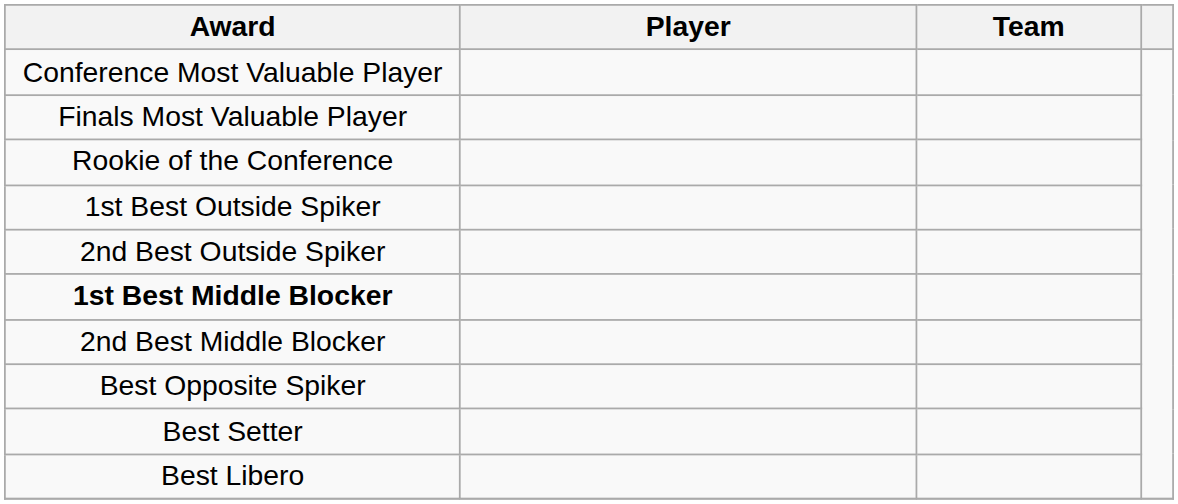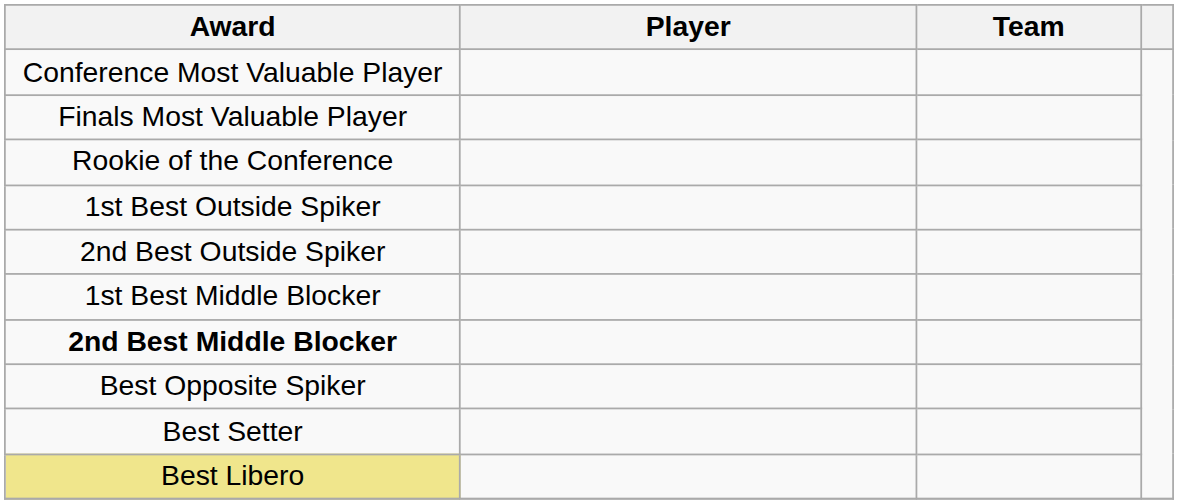(233, 296) bold -> (233, 296) normal
(233, 341) normal -> (233, 341) bold
(233, 476) no background -> (233, 476) khaki background
